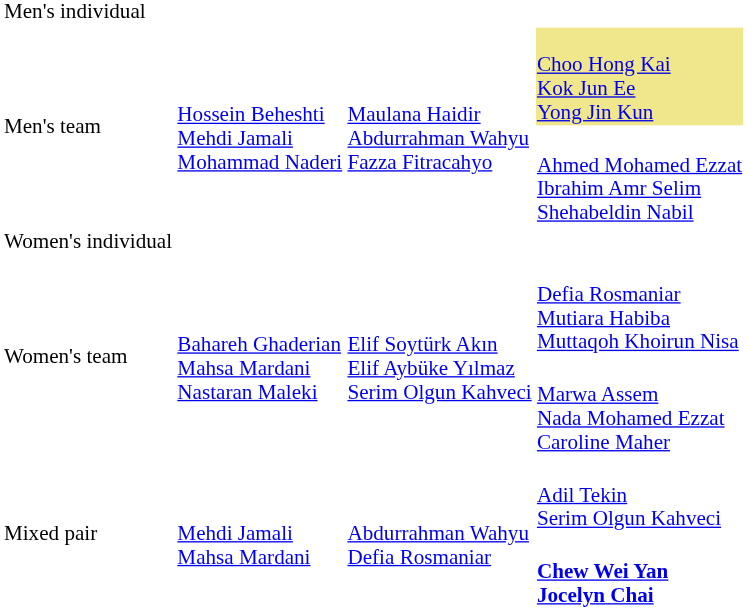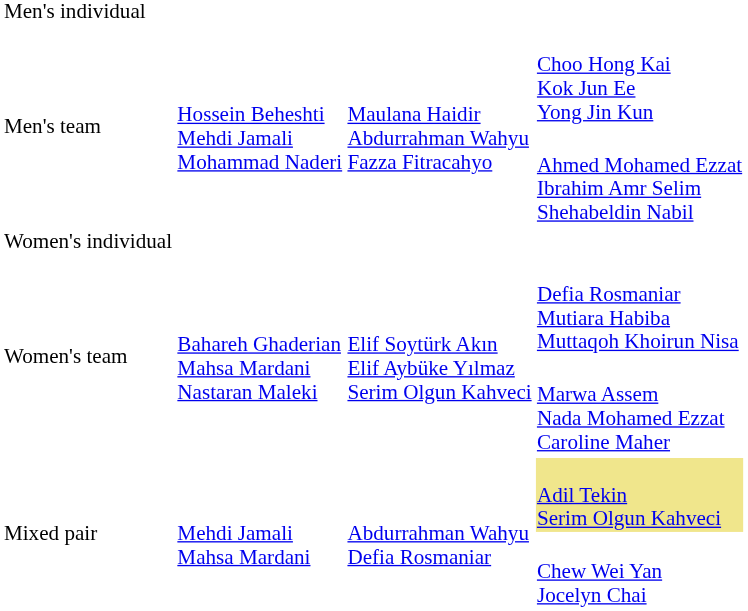(604, 88) khaki background -> (604, 88) no background
(629, 506) no background -> (629, 506) khaki background
(603, 583) bold -> (600, 583) normal
